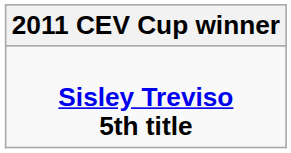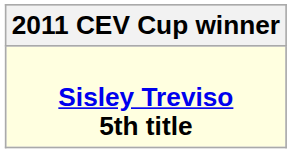(146, 111) no background -> (146, 111) lightyellow background
